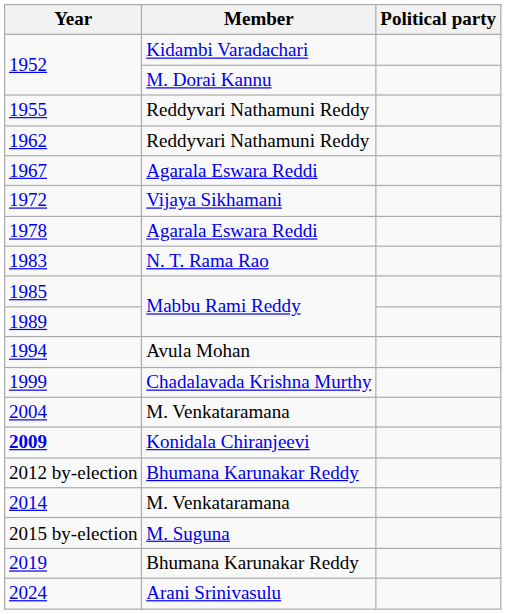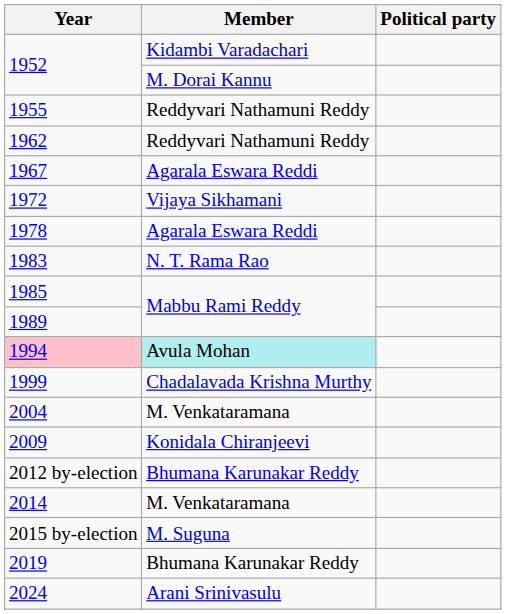(28, 351) no background -> (28, 351) pink background
(198, 351) no background -> (198, 351) paleturquoise background
(28, 442) bold -> (28, 442) normal
